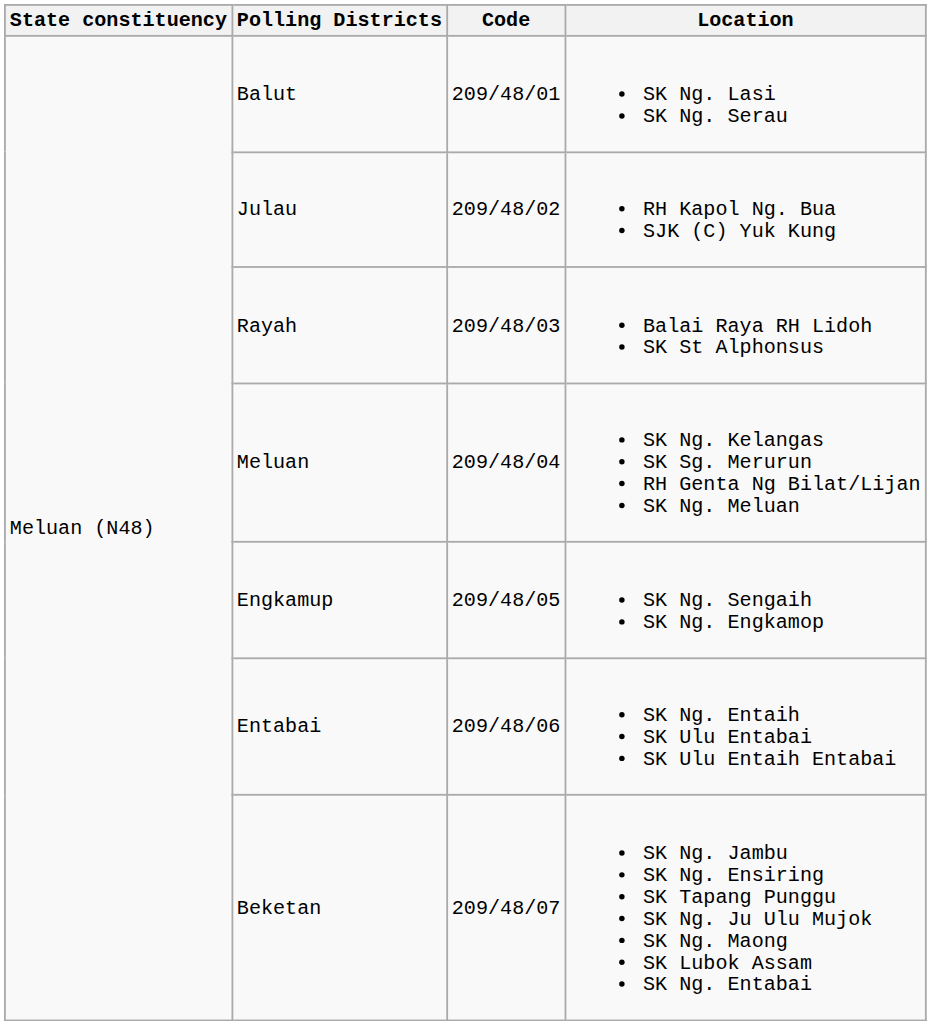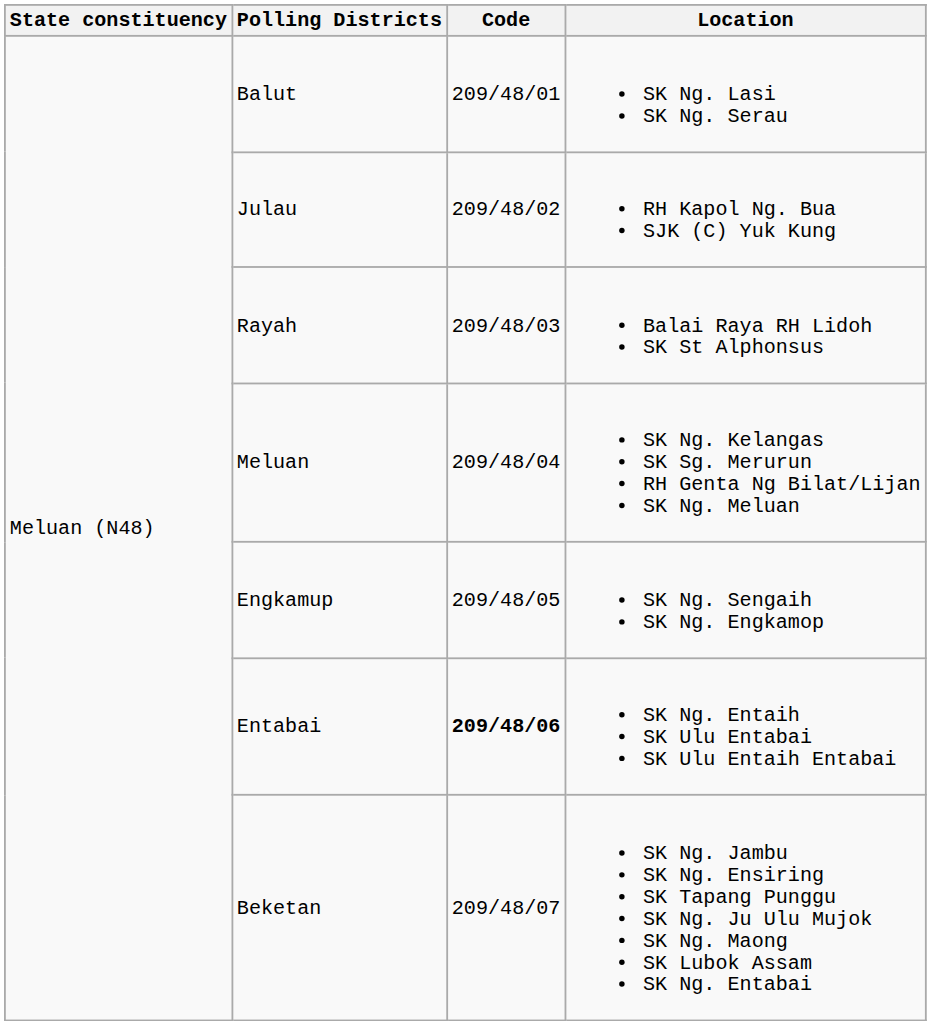(506, 727) normal -> (506, 727) bold
